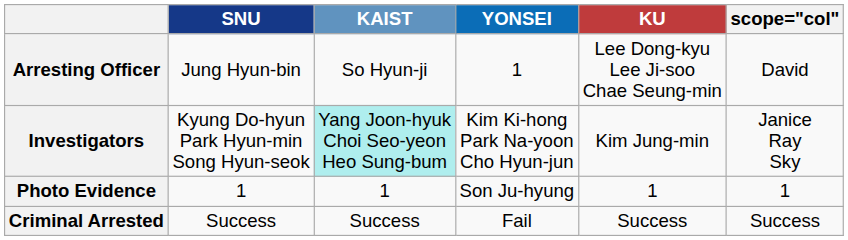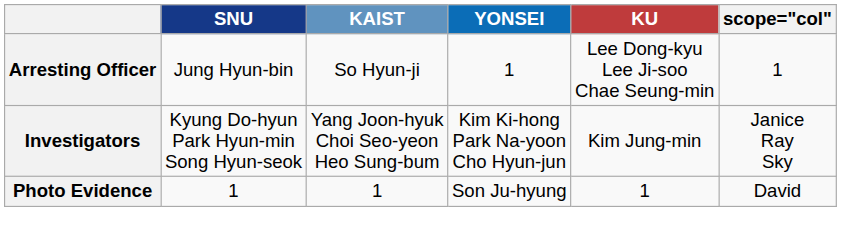(785, 69) David -> (777, 69) 1
(385, 140) paleturquoise background -> (377, 140) no background
(785, 191) 1 -> (777, 191) David
- row: (86, 220)
